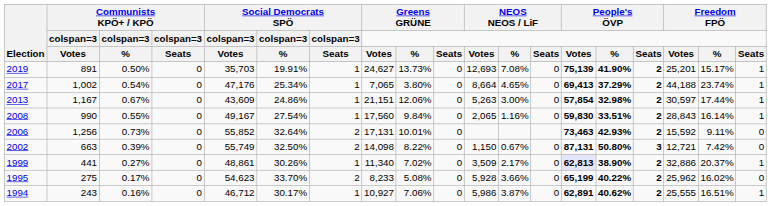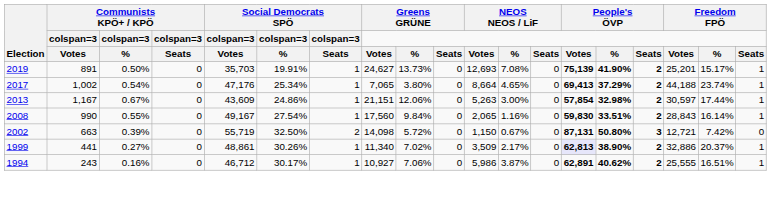- row: (17, 131)
(240, 147) 55,749 -> (240, 131) 55,719
(418, 147) 8.22% -> (418, 131) 5.72%
- row: (17, 178)
